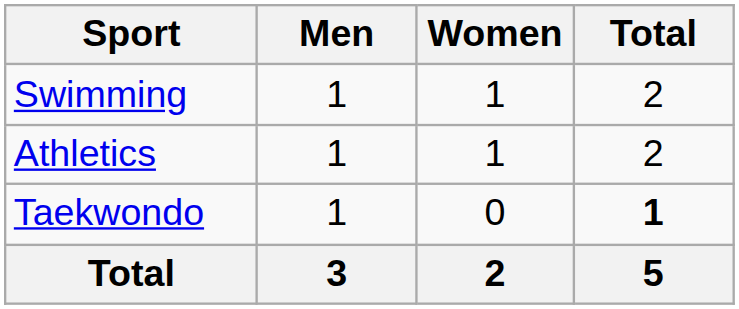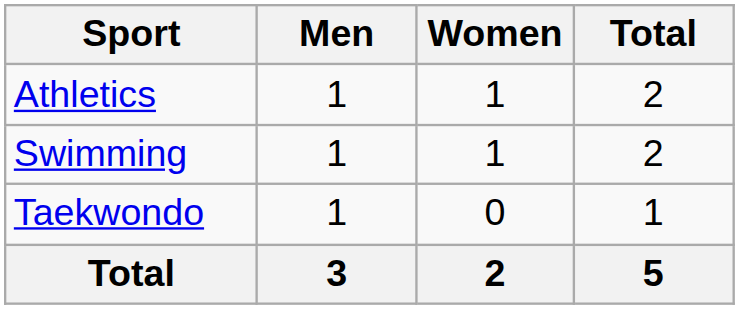rows swapped: (85, 153) <-> (101, 93)
(653, 213) bold -> (653, 213) normal
